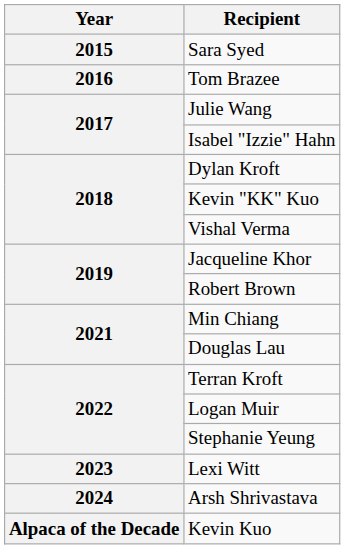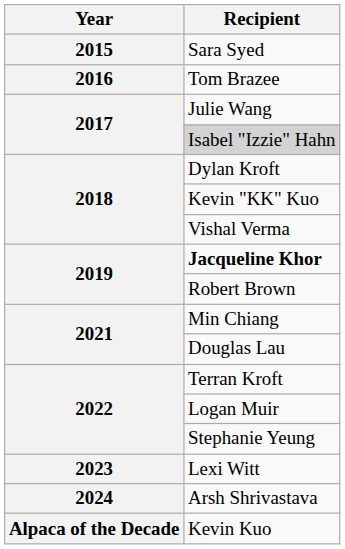(262, 139) no background -> (262, 139) lightgrey background
(250, 259) normal -> (255, 259) bold
